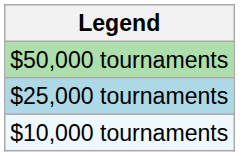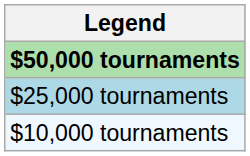(119, 60) normal -> (125, 60) bold
